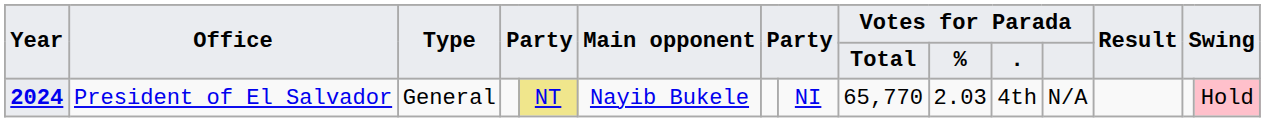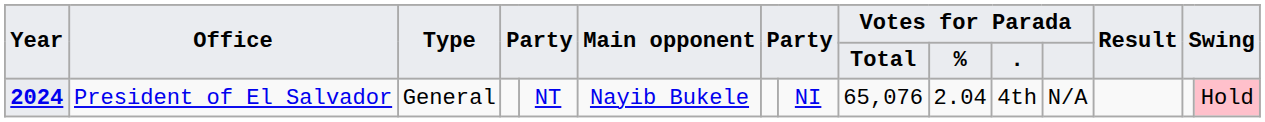(548, 98) khaki background -> (548, 98) no background
(883, 98) 65,770 -> (883, 98) 65,076
(960, 98) 2.03 -> (960, 98) 2.04
